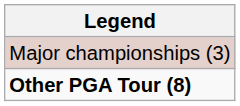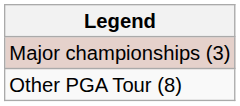(100, 85) bold -> (96, 85) normal
